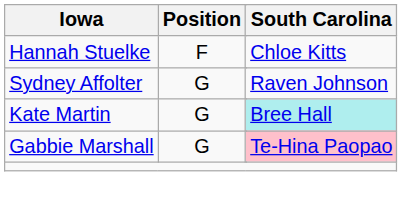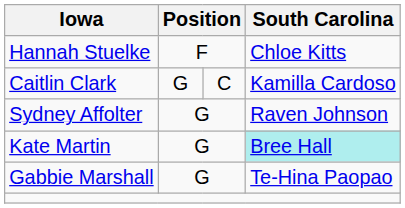+ row: (63, 83)
(321, 146) pink background -> (321, 177) no background
